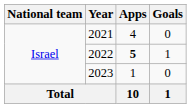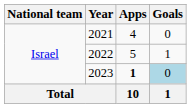(133, 53) bold -> (133, 53) normal
(133, 73) normal -> (133, 73) bold
(168, 73) no background -> (168, 73) lightblue background
